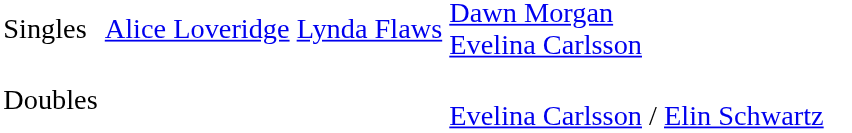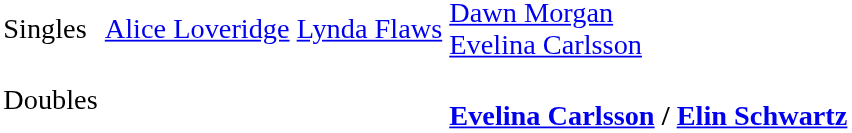(636, 115) normal -> (648, 115) bold
